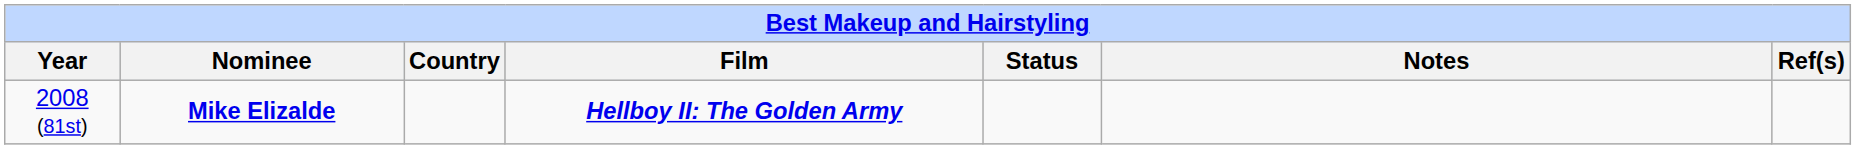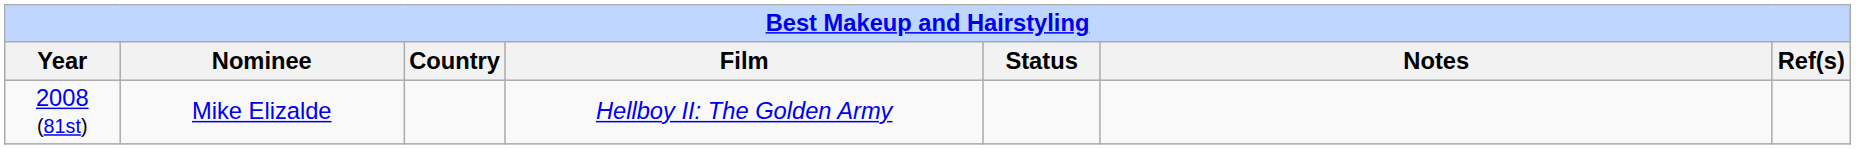(262, 111) bold -> (262, 111) normal
(744, 111) bold -> (744, 111) normal
